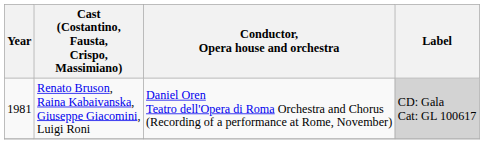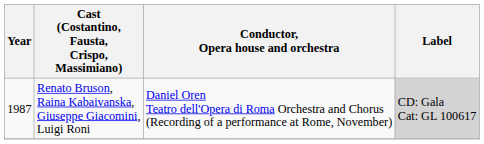(19, 108) 1981 -> (19, 108) 1987
